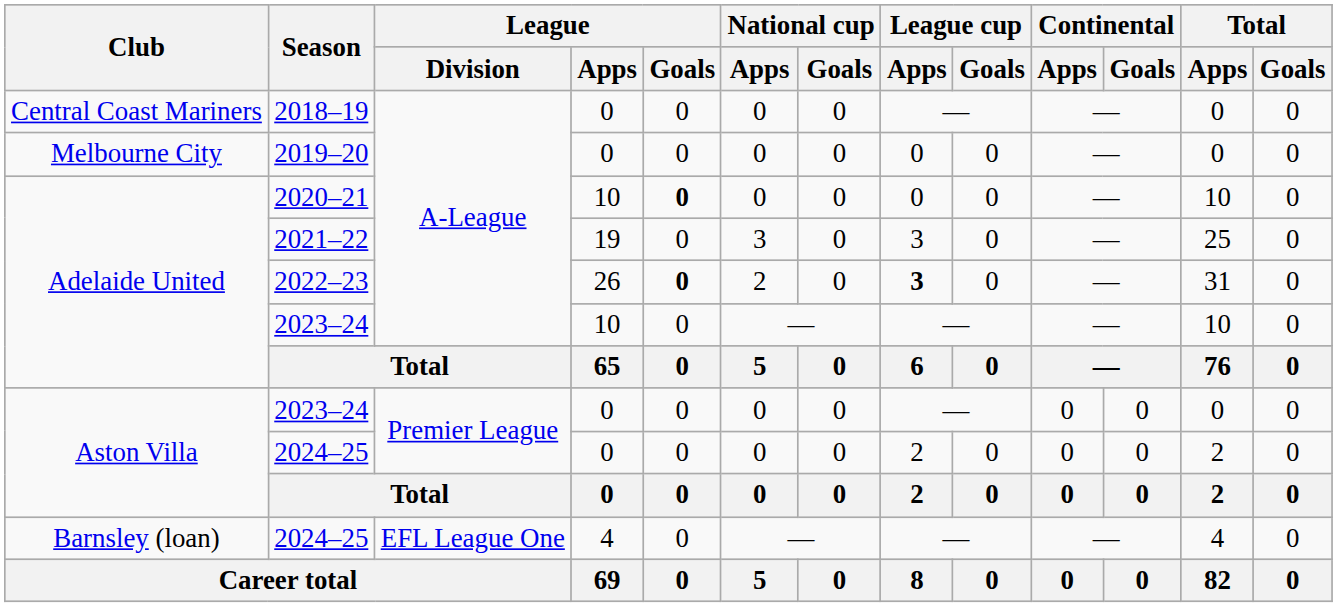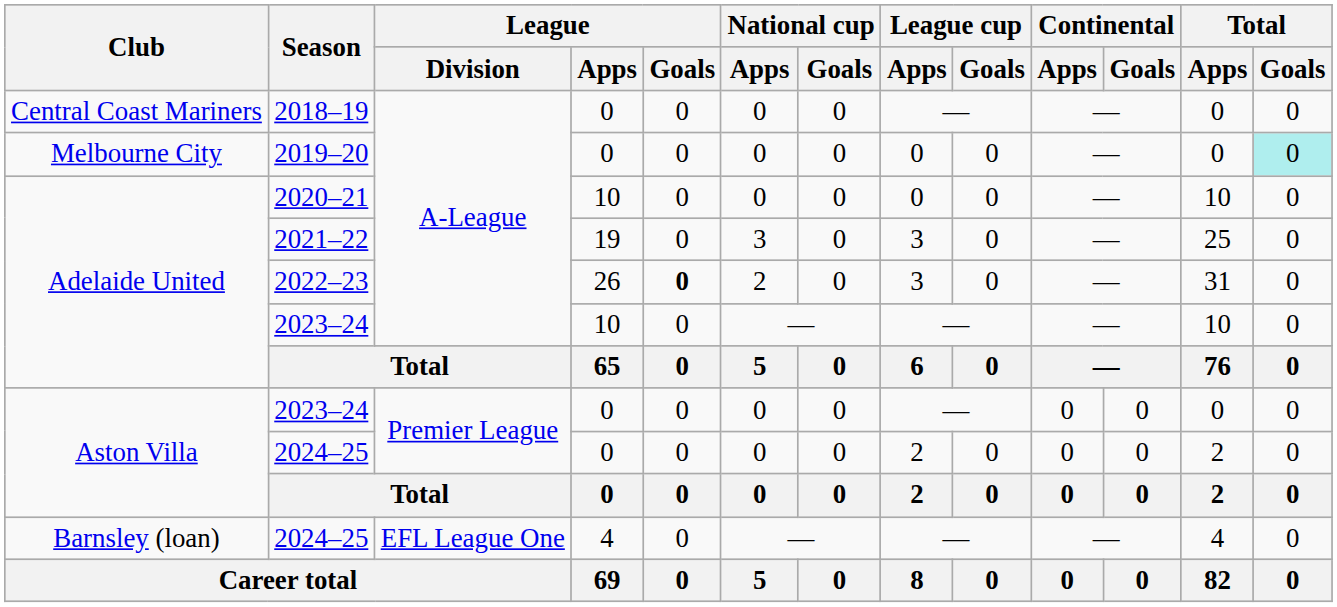(1293, 153) no background -> (1293, 153) paleturquoise background
(682, 196) bold -> (682, 196) normal
(917, 281) bold -> (917, 281) normal
